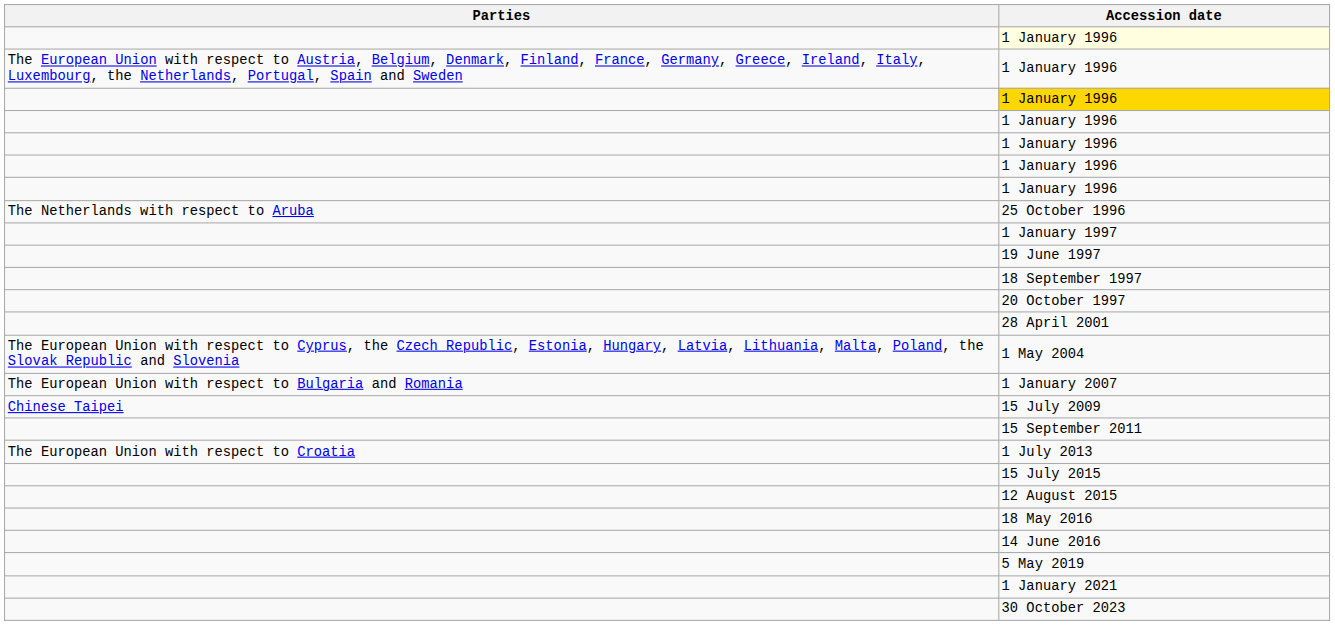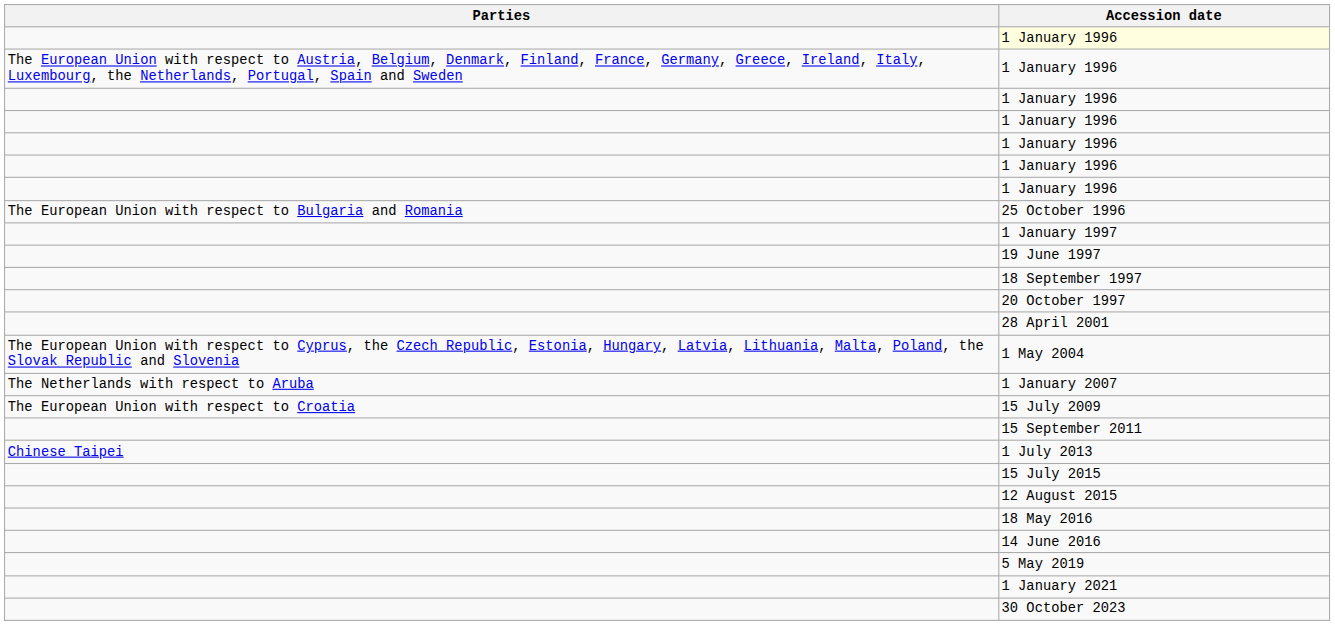(1059, 99) gold background -> (1059, 99) no background
(161, 211) The Netherlands with respect to Aruba -> (235, 211) The European Union with respect to Bulgaria and Romania
(235, 384) The European Union with respect to Bulgaria and Romania -> (161, 384) The Netherlands with respect to Aruba
(66, 407) Chinese Taipei -> (181, 407) The European Union with respect to Croatia
(181, 452) The European Union with respect to Croatia -> (66, 452) Chinese Taipei
